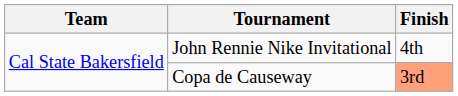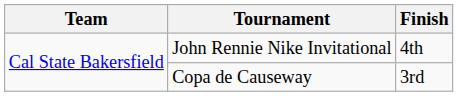(412, 76) lightsalmon background -> (412, 76) no background
